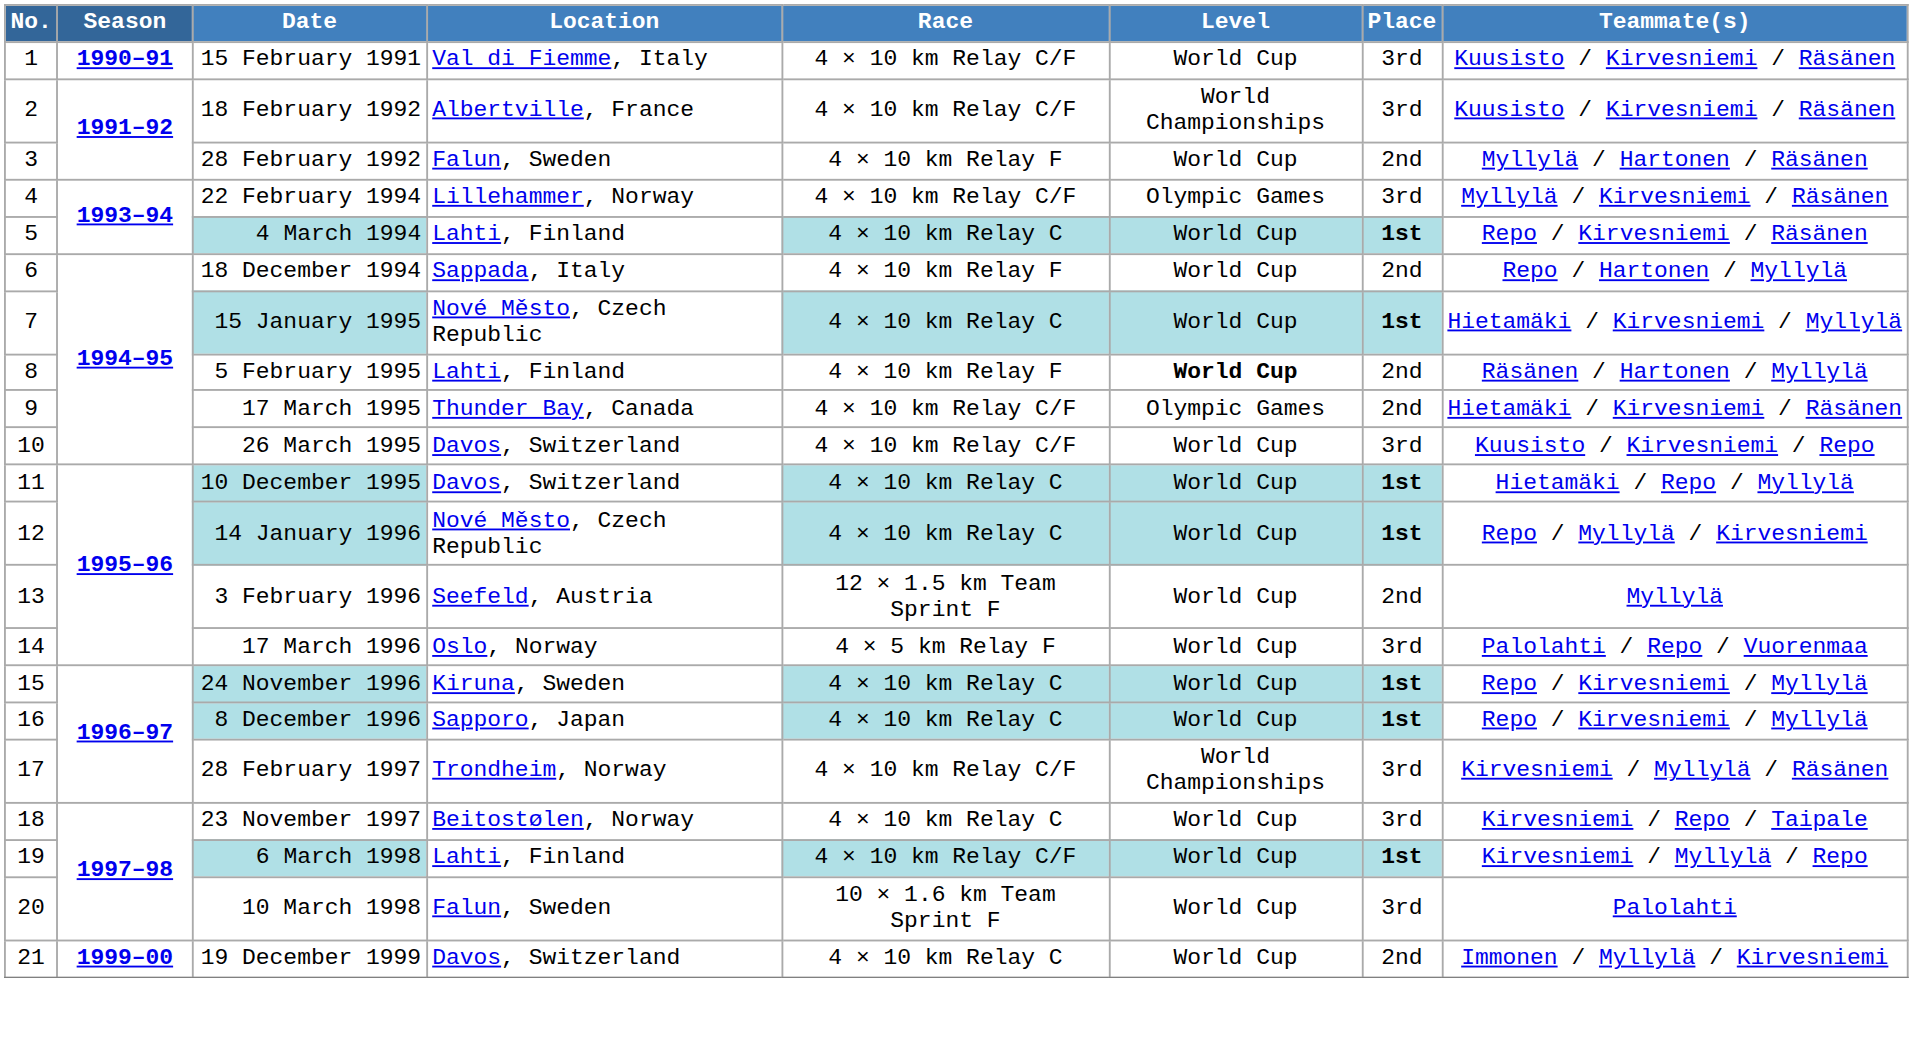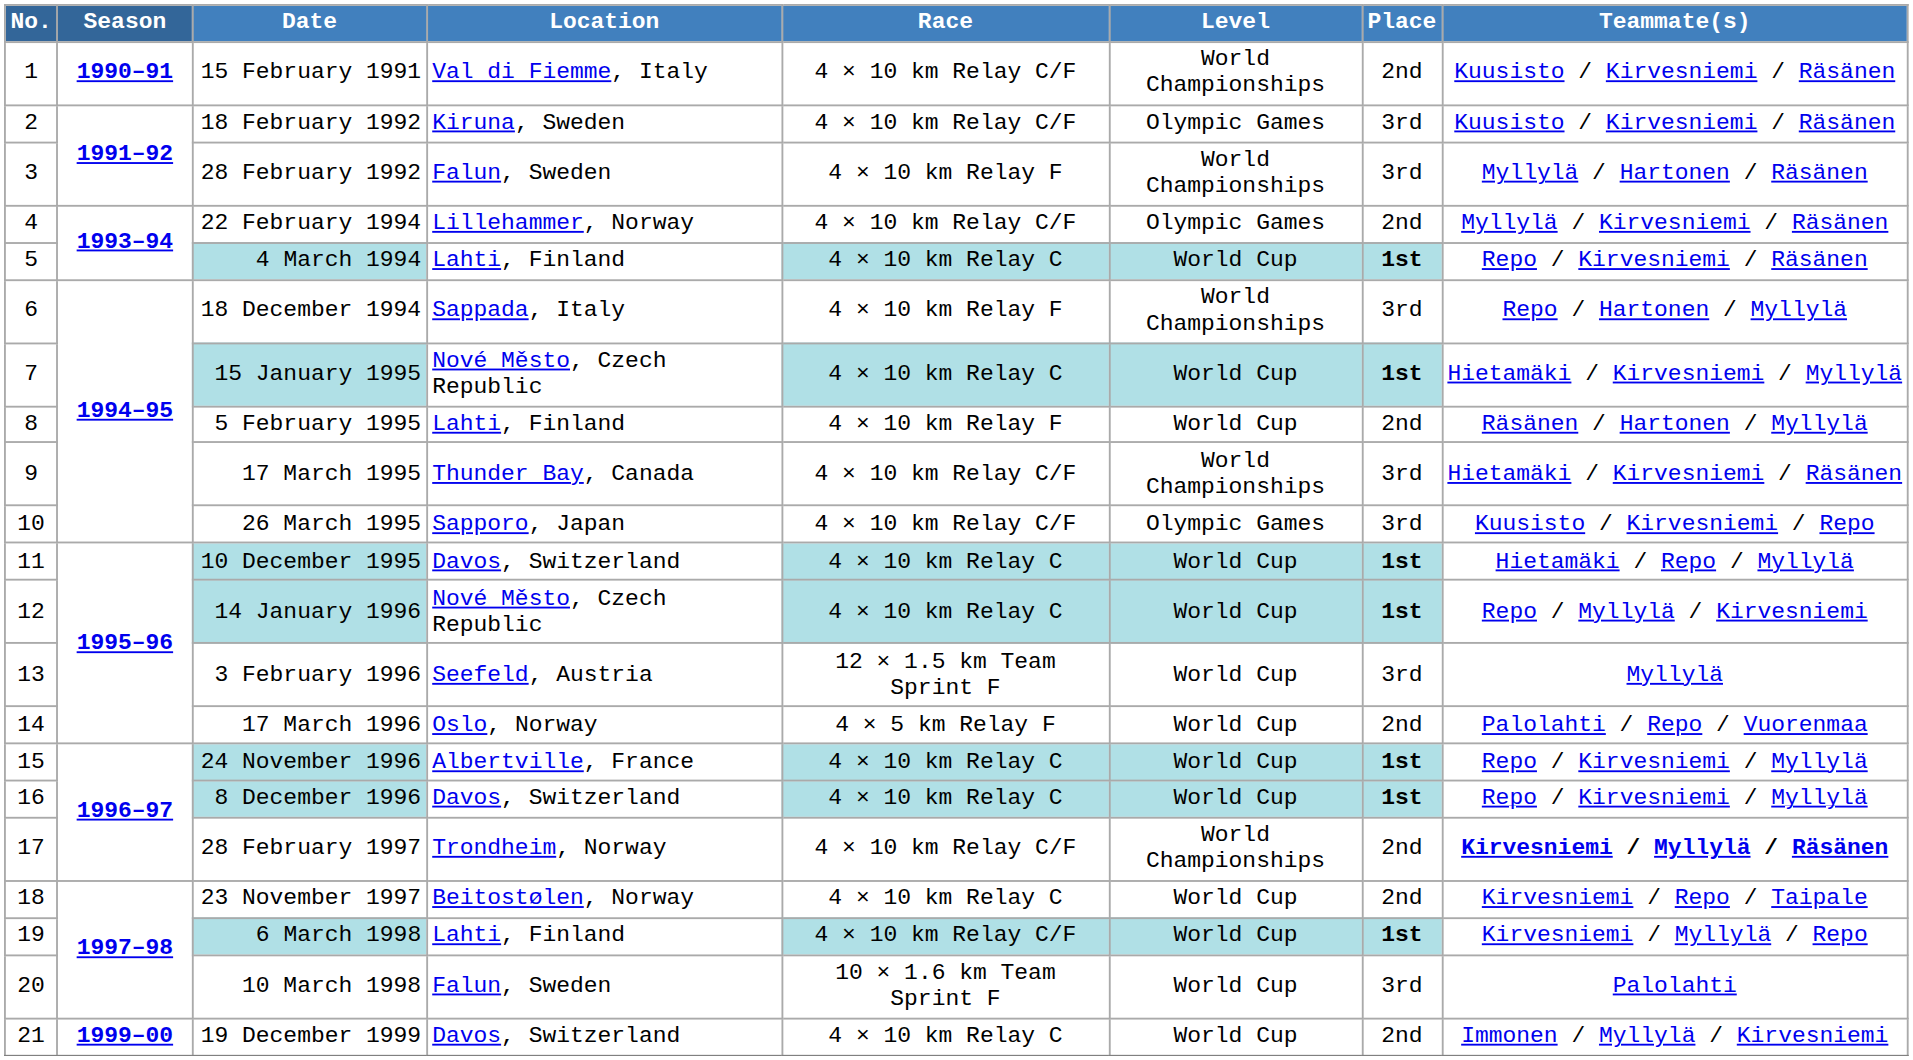(1235, 61) World Cup -> (1235, 74) World Championships
(1402, 61) 3rd -> (1402, 74) 2nd
(563, 111) Albertville, France -> (529, 124) Kiruna, Sweden
(1235, 111) World Championships -> (1235, 124) Olympic Games
(1235, 161) World Cup -> (1235, 174) World Championships
(1402, 161) 2nd -> (1402, 174) 3rd
(1402, 198) 3rd -> (1402, 224) 2nd
(1235, 272) World Cup -> (1235, 311) World Championships
(1402, 272) 2nd -> (1402, 311) 3rd
(1235, 373) bold -> (1235, 425) normal
(1235, 410) Olympic Games -> (1235, 475) World Championships
(1402, 410) 2nd -> (1402, 475) 3rd
(556, 447) Davos, Switzerland -> (529, 525) Sapporo, Japan
(1235, 447) World Cup -> (1235, 525) Olympic Games
(1402, 597) 2nd -> (1402, 675) 3rd
(1402, 647) 3rd -> (1402, 725) 2nd
(529, 684) Kiruna, Sweden -> (563, 762) Albertville, France
(529, 721) Sapporo, Japan -> (556, 799) Davos, Switzerland
(1402, 771) 3rd -> (1402, 850) 2nd
(1675, 771) normal -> (1675, 850) bold
(1402, 822) 3rd -> (1402, 900) 2nd
